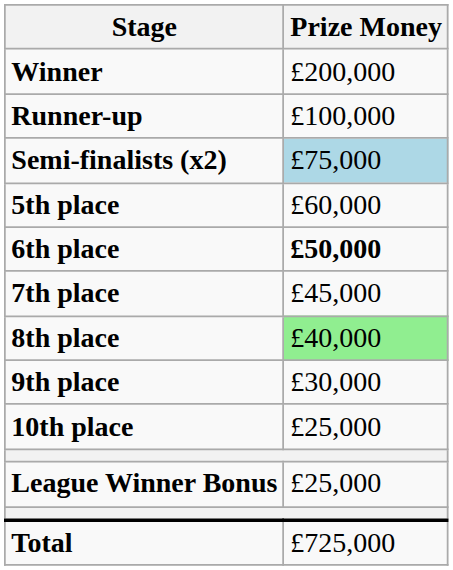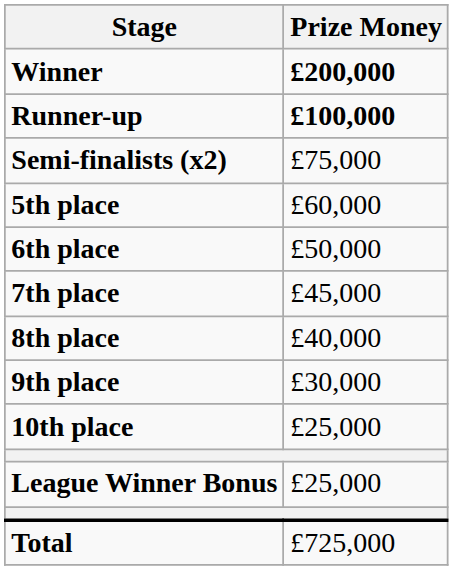(343, 71) normal -> (343, 71) bold
(343, 115) normal -> (343, 115) bold
(336, 159) lightblue background -> (336, 159) no background
(336, 248) bold -> (336, 248) normal
(336, 337) lightgreen background -> (336, 337) no background
